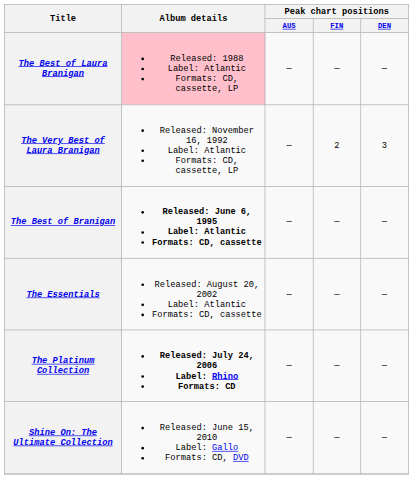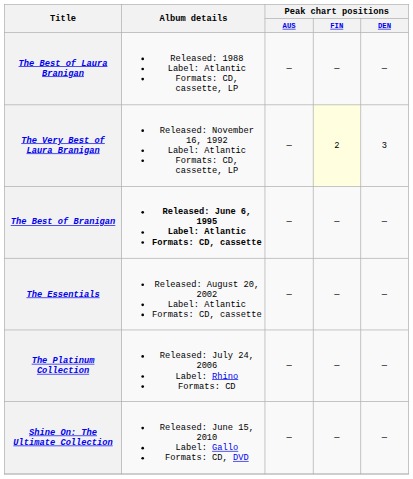(193, 74) pink background -> (193, 74) no background
(337, 145) no background -> (337, 145) lightyellow background
(193, 371) bold -> (193, 371) normal
